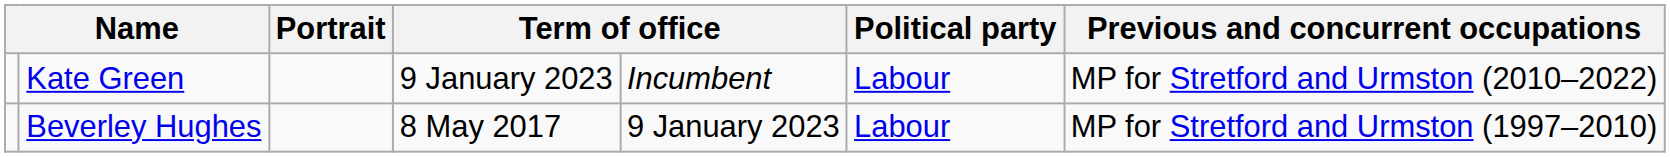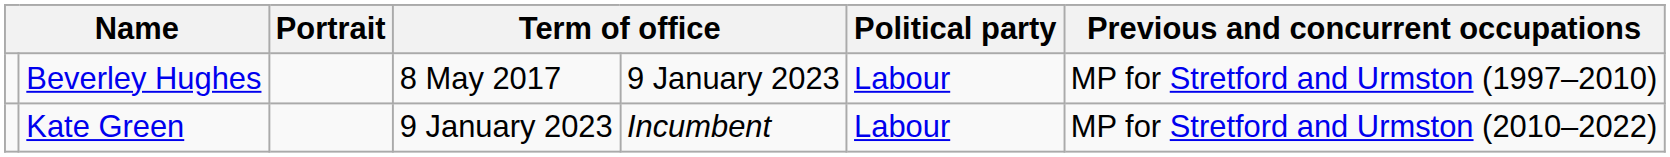rows swapped: (144, 126) <-> (105, 77)
